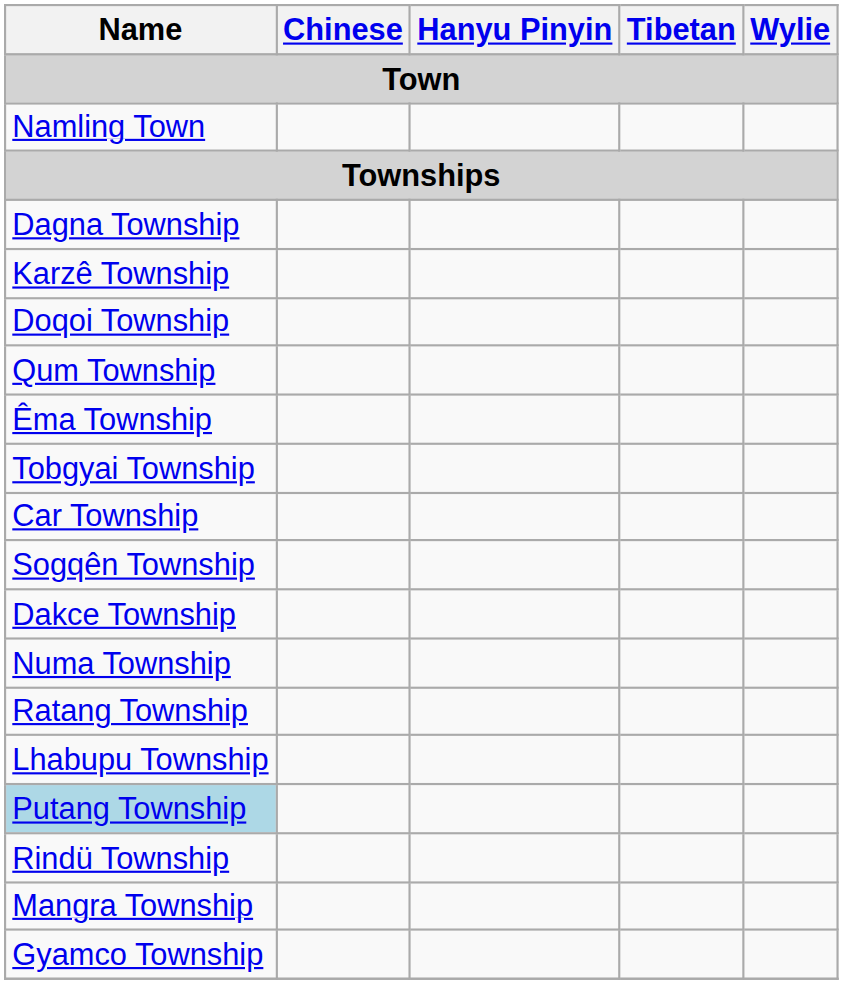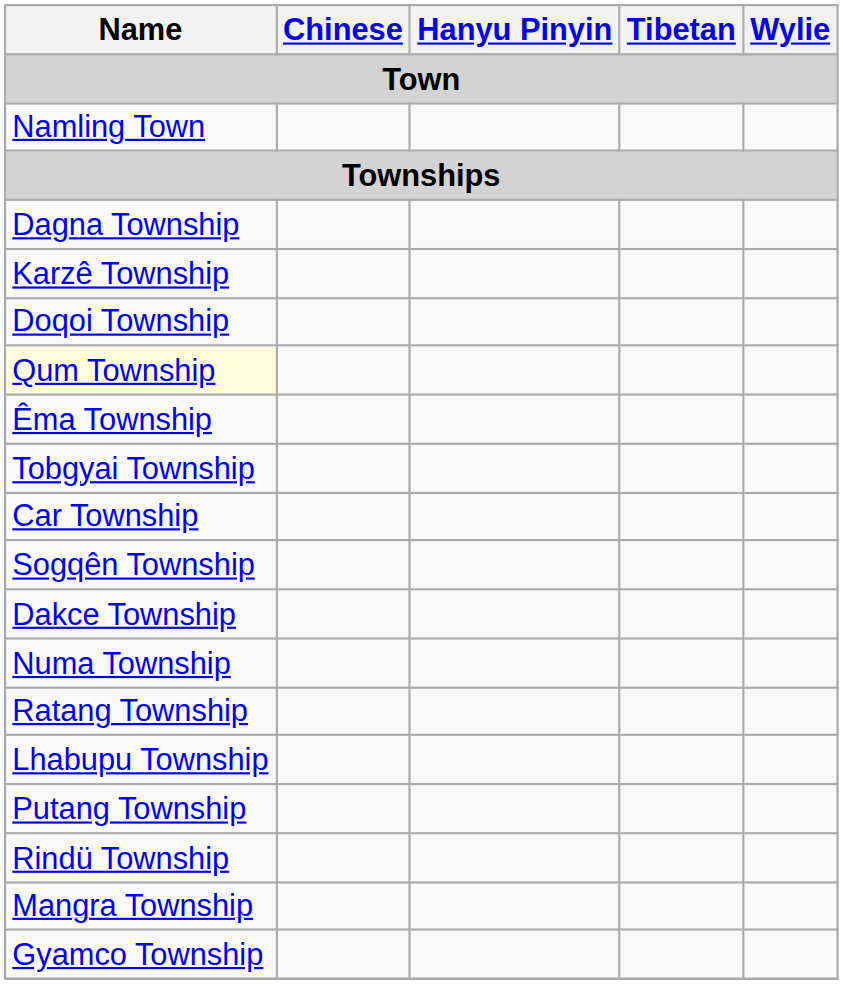(114, 371) no background -> (114, 371) lightyellow background
(129, 809) lightblue background -> (129, 809) no background
